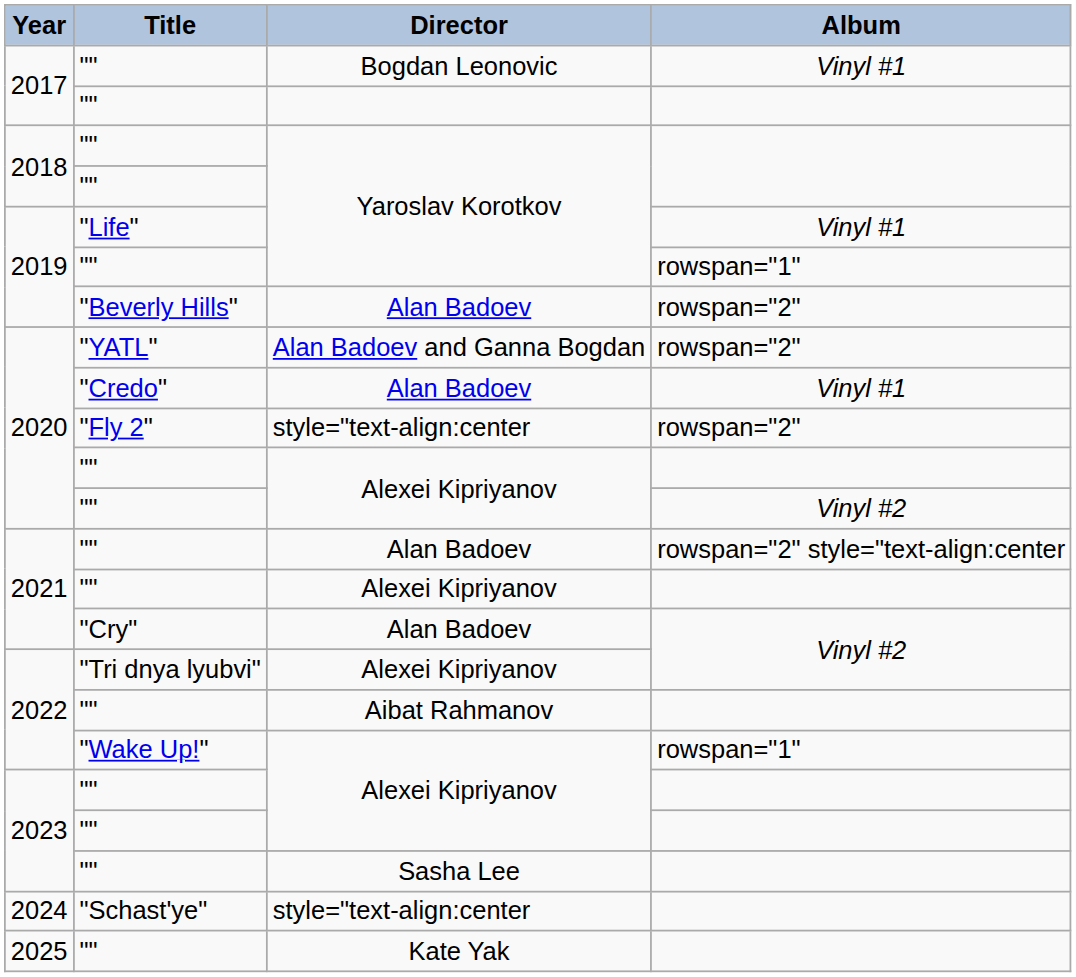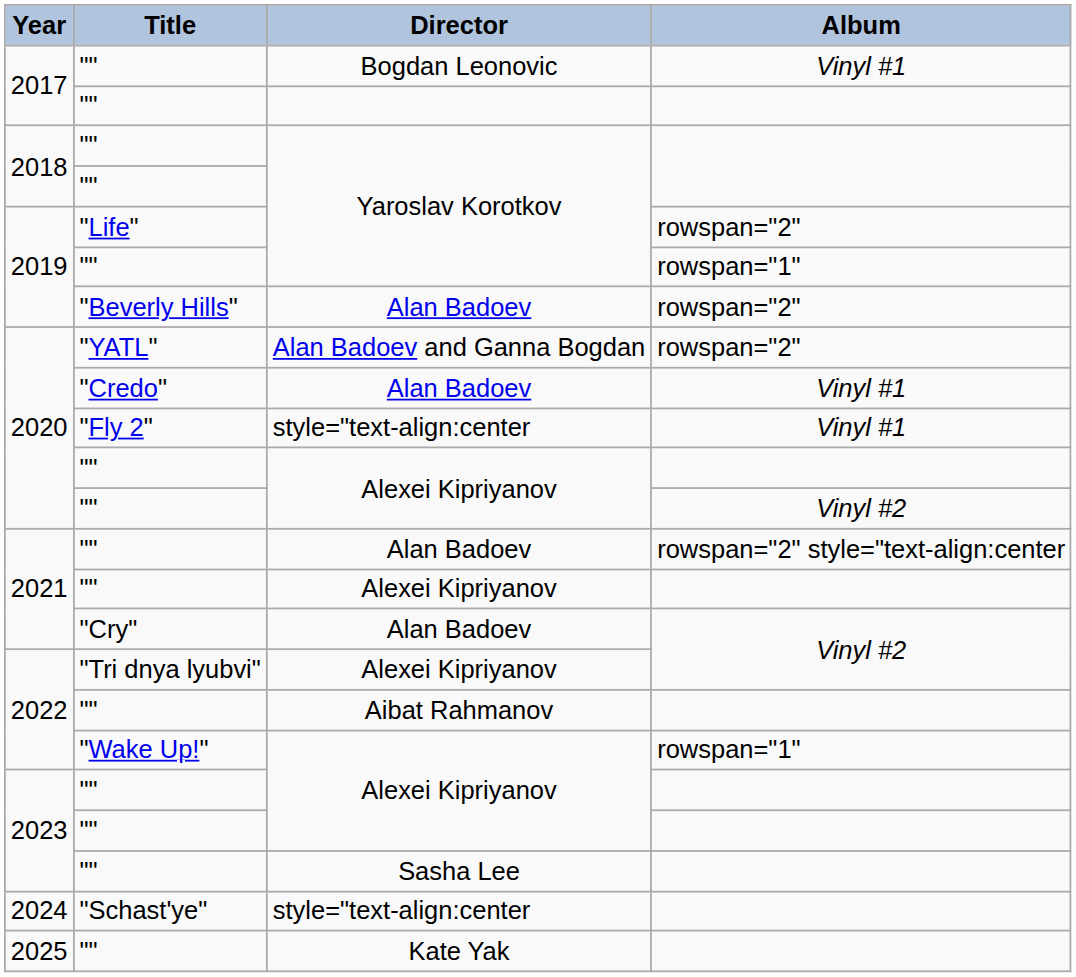(861, 227) Vinyl #1 -> (729, 227) rowspan="2"
(729, 428) rowspan="2" -> (861, 428) Vinyl #1
